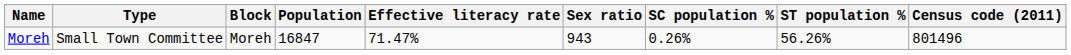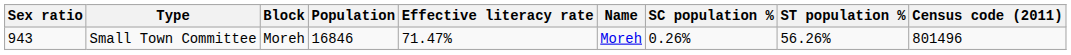columns swapped: (29, 16) <-> (604, 16)
(299, 39) 16847 -> (332, 39) 16846
